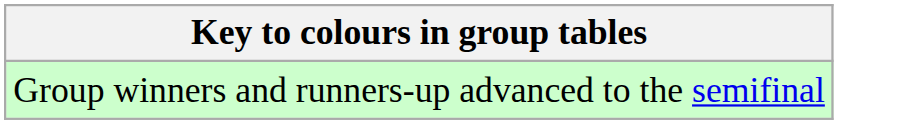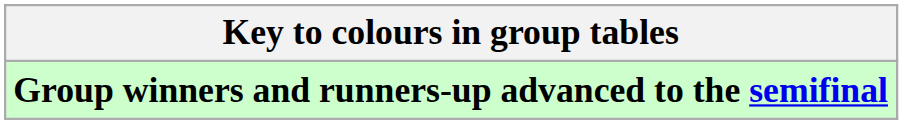(419, 89) normal -> (451, 89) bold
